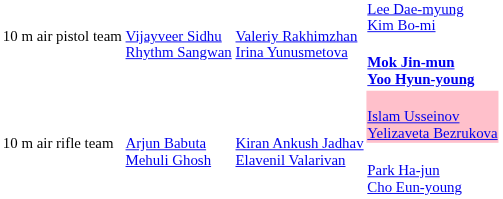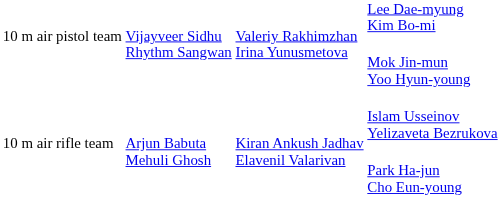(421, 71) bold -> (419, 71) normal
(432, 125) pink background -> (432, 125) no background
